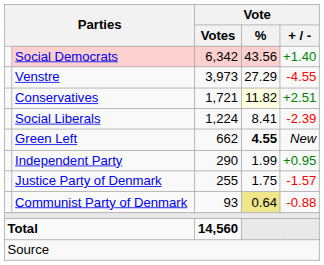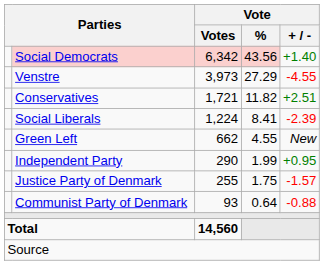(261, 98) lightyellow background -> (261, 98) no background
(264, 139) bold -> (264, 139) normal
(264, 202) khaki background -> (264, 202) no background
